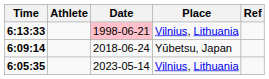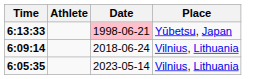- column: (253, 13)
(197, 31) Vilnius, Lithuania -> (193, 31) Yūbetsu, Japan
(193, 48) Yūbetsu, Japan -> (197, 48) Vilnius, Lithuania
